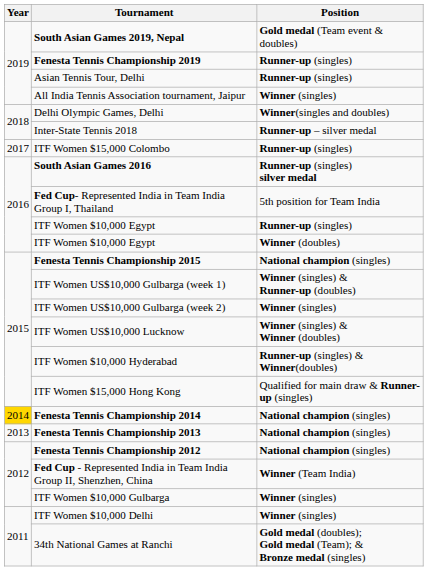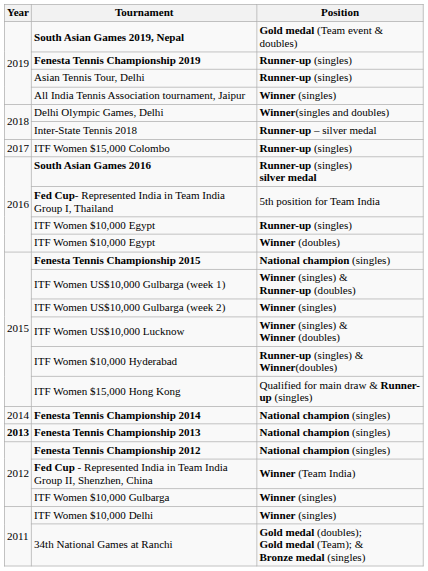(18, 415) gold background -> (18, 415) no background
(18, 432) normal -> (18, 432) bold
